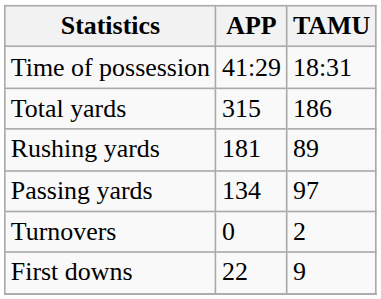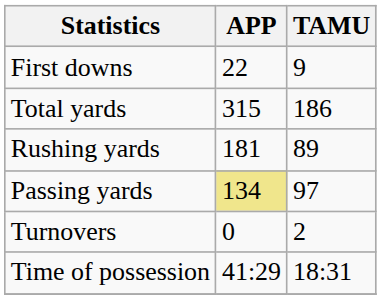rows swapped: (72, 272) <-> (110, 67)
(241, 190) no background -> (241, 190) khaki background
